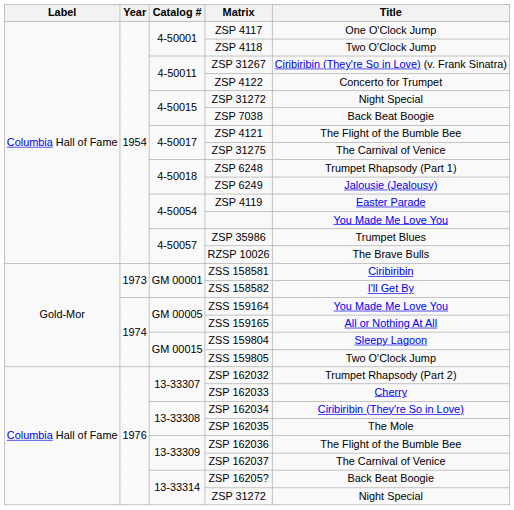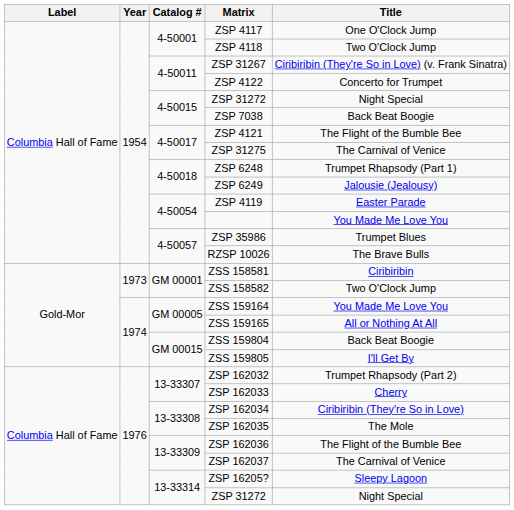(391, 289) I'll Get By -> (391, 289) Two O'Clock Jump
(391, 340) Sleepy Lagoon -> (391, 340) Back Beat Boogie
(391, 358) Two O'Clock Jump -> (391, 358) I'll Get By
(391, 479) Back Beat Boogie -> (391, 479) Sleepy Lagoon
